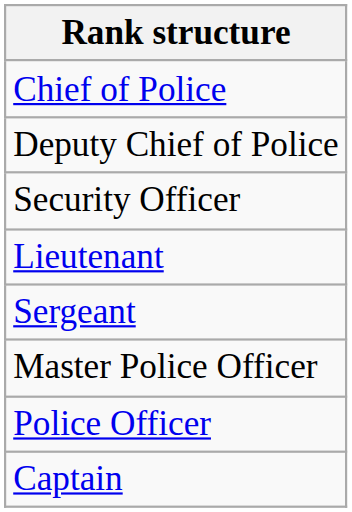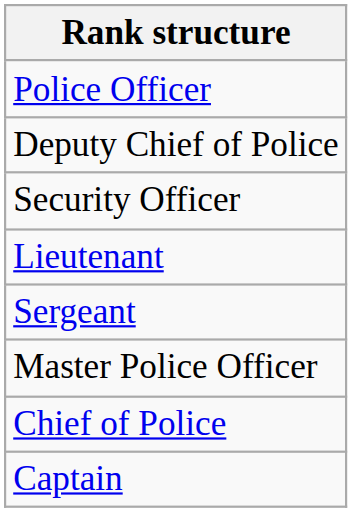(120, 88) Chief of Police -> (112, 88) Police Officer
(112, 423) Police Officer -> (120, 423) Chief of Police
